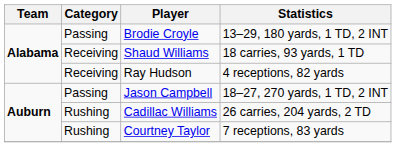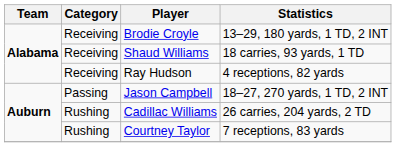(86, 34) Passing -> (91, 34) Receiving
